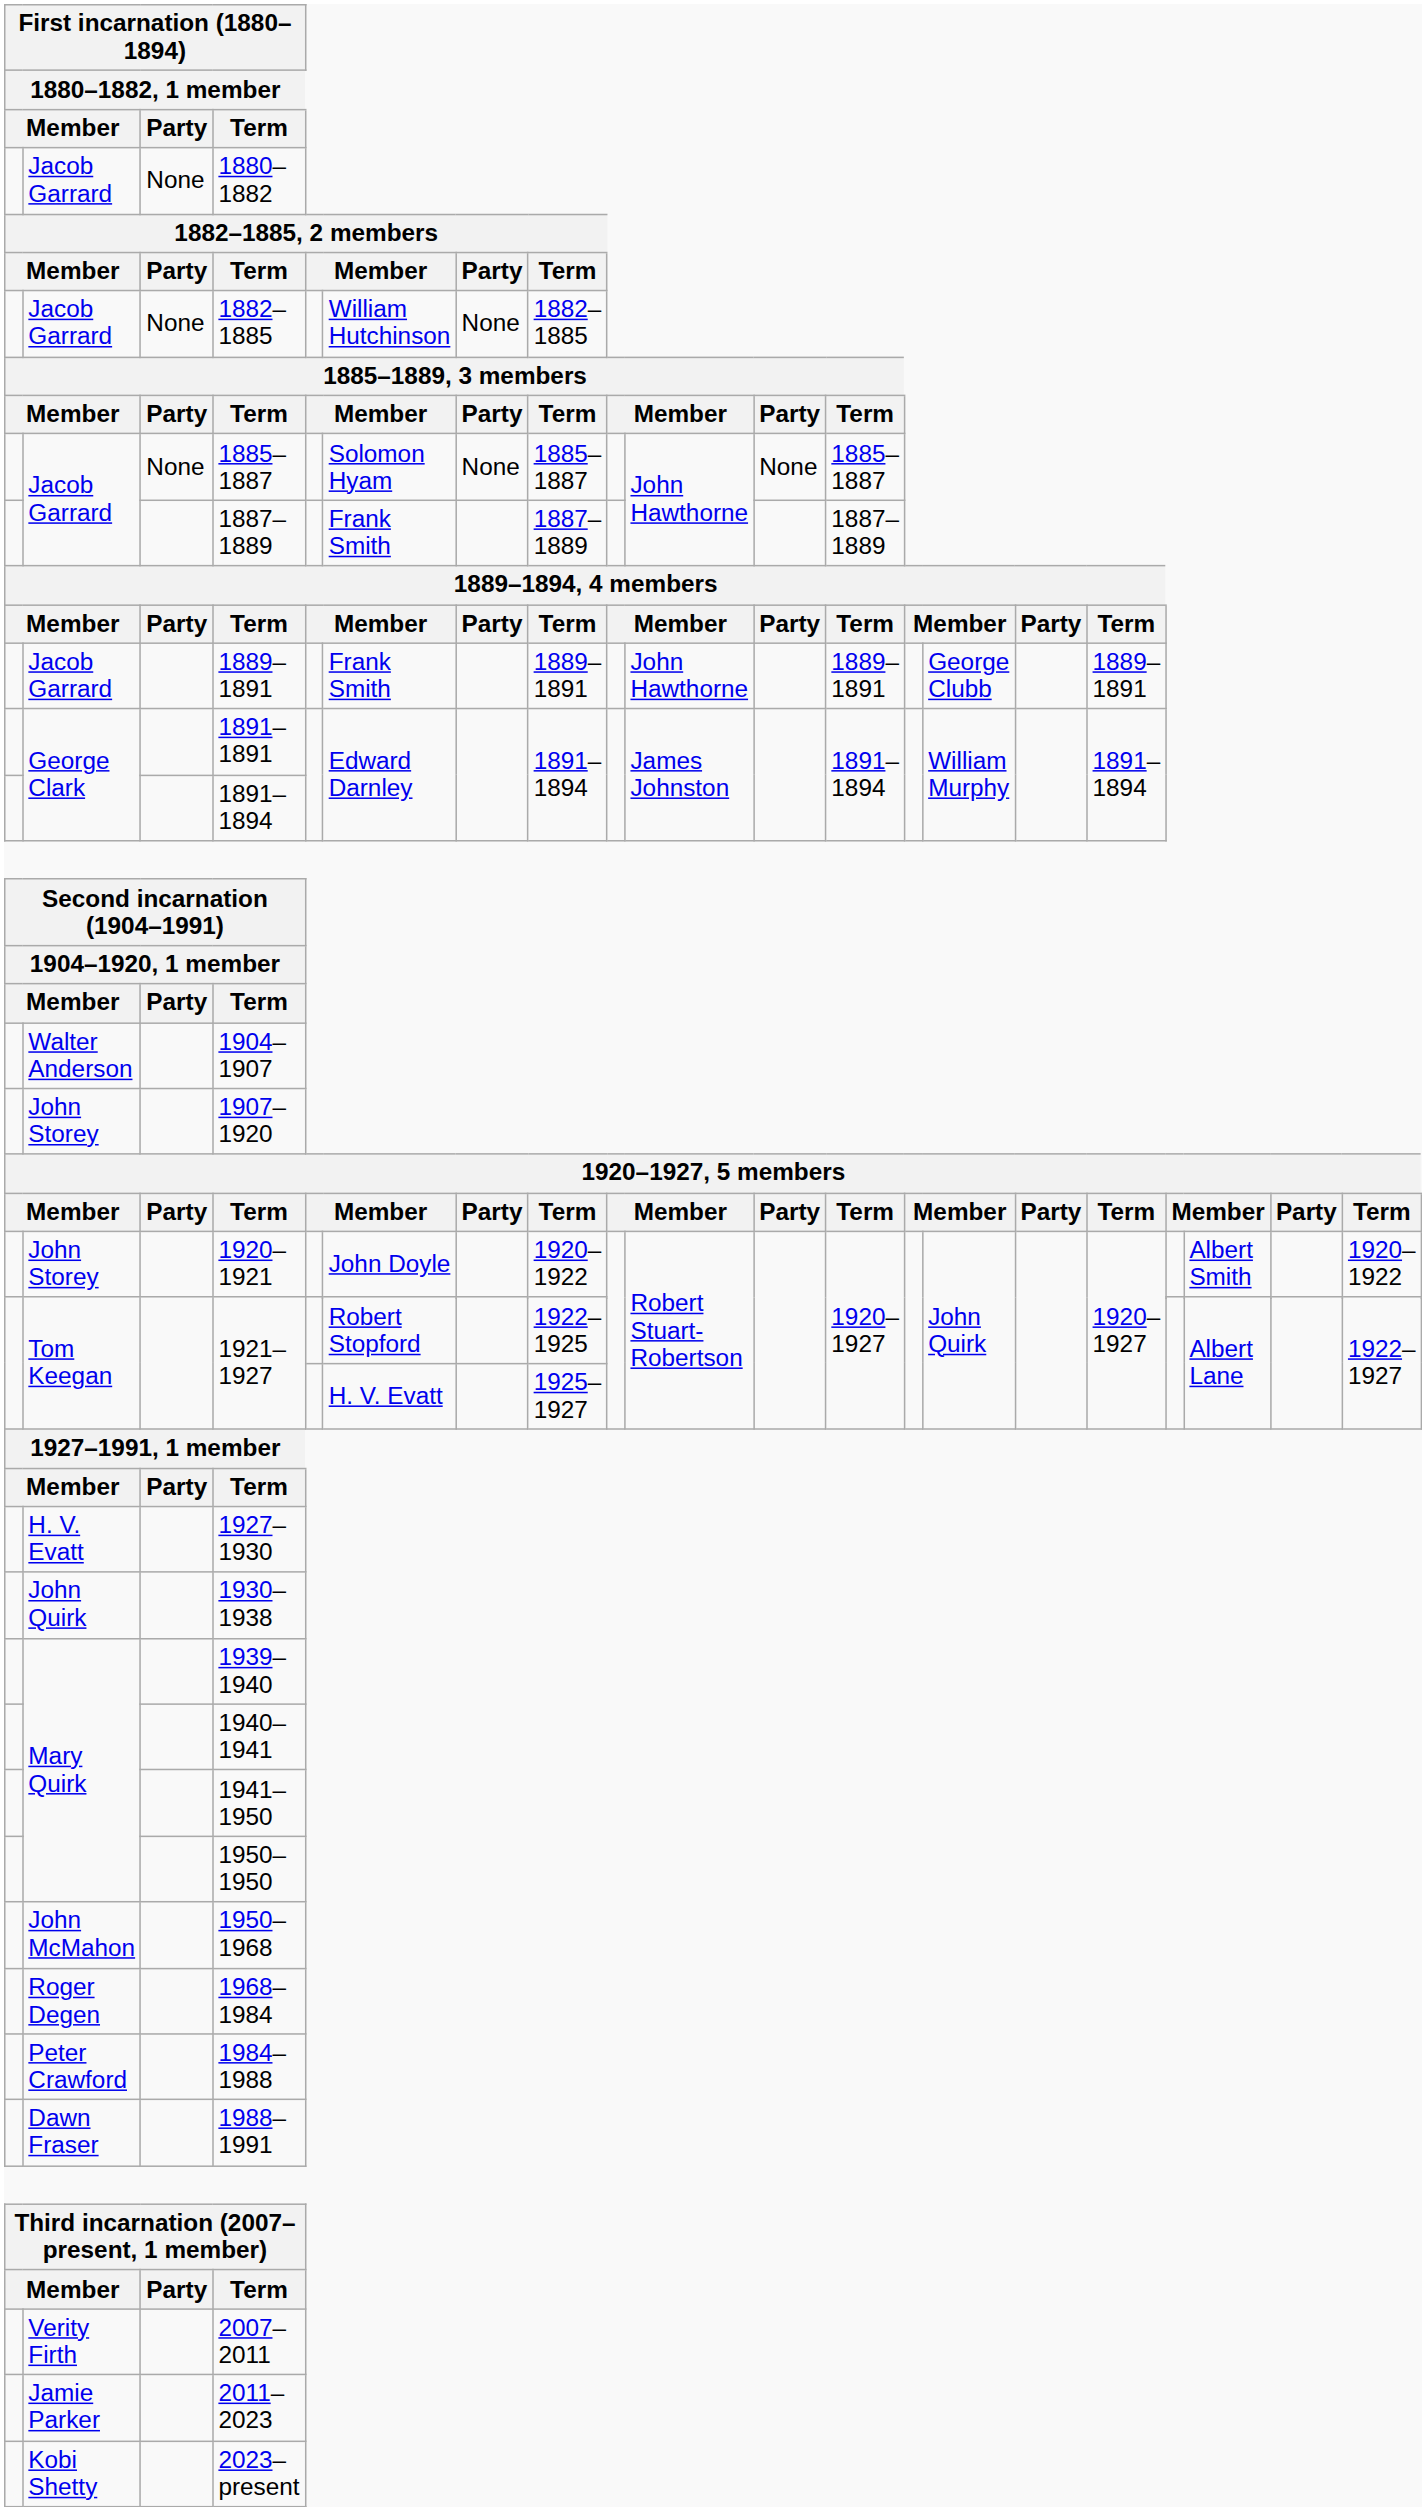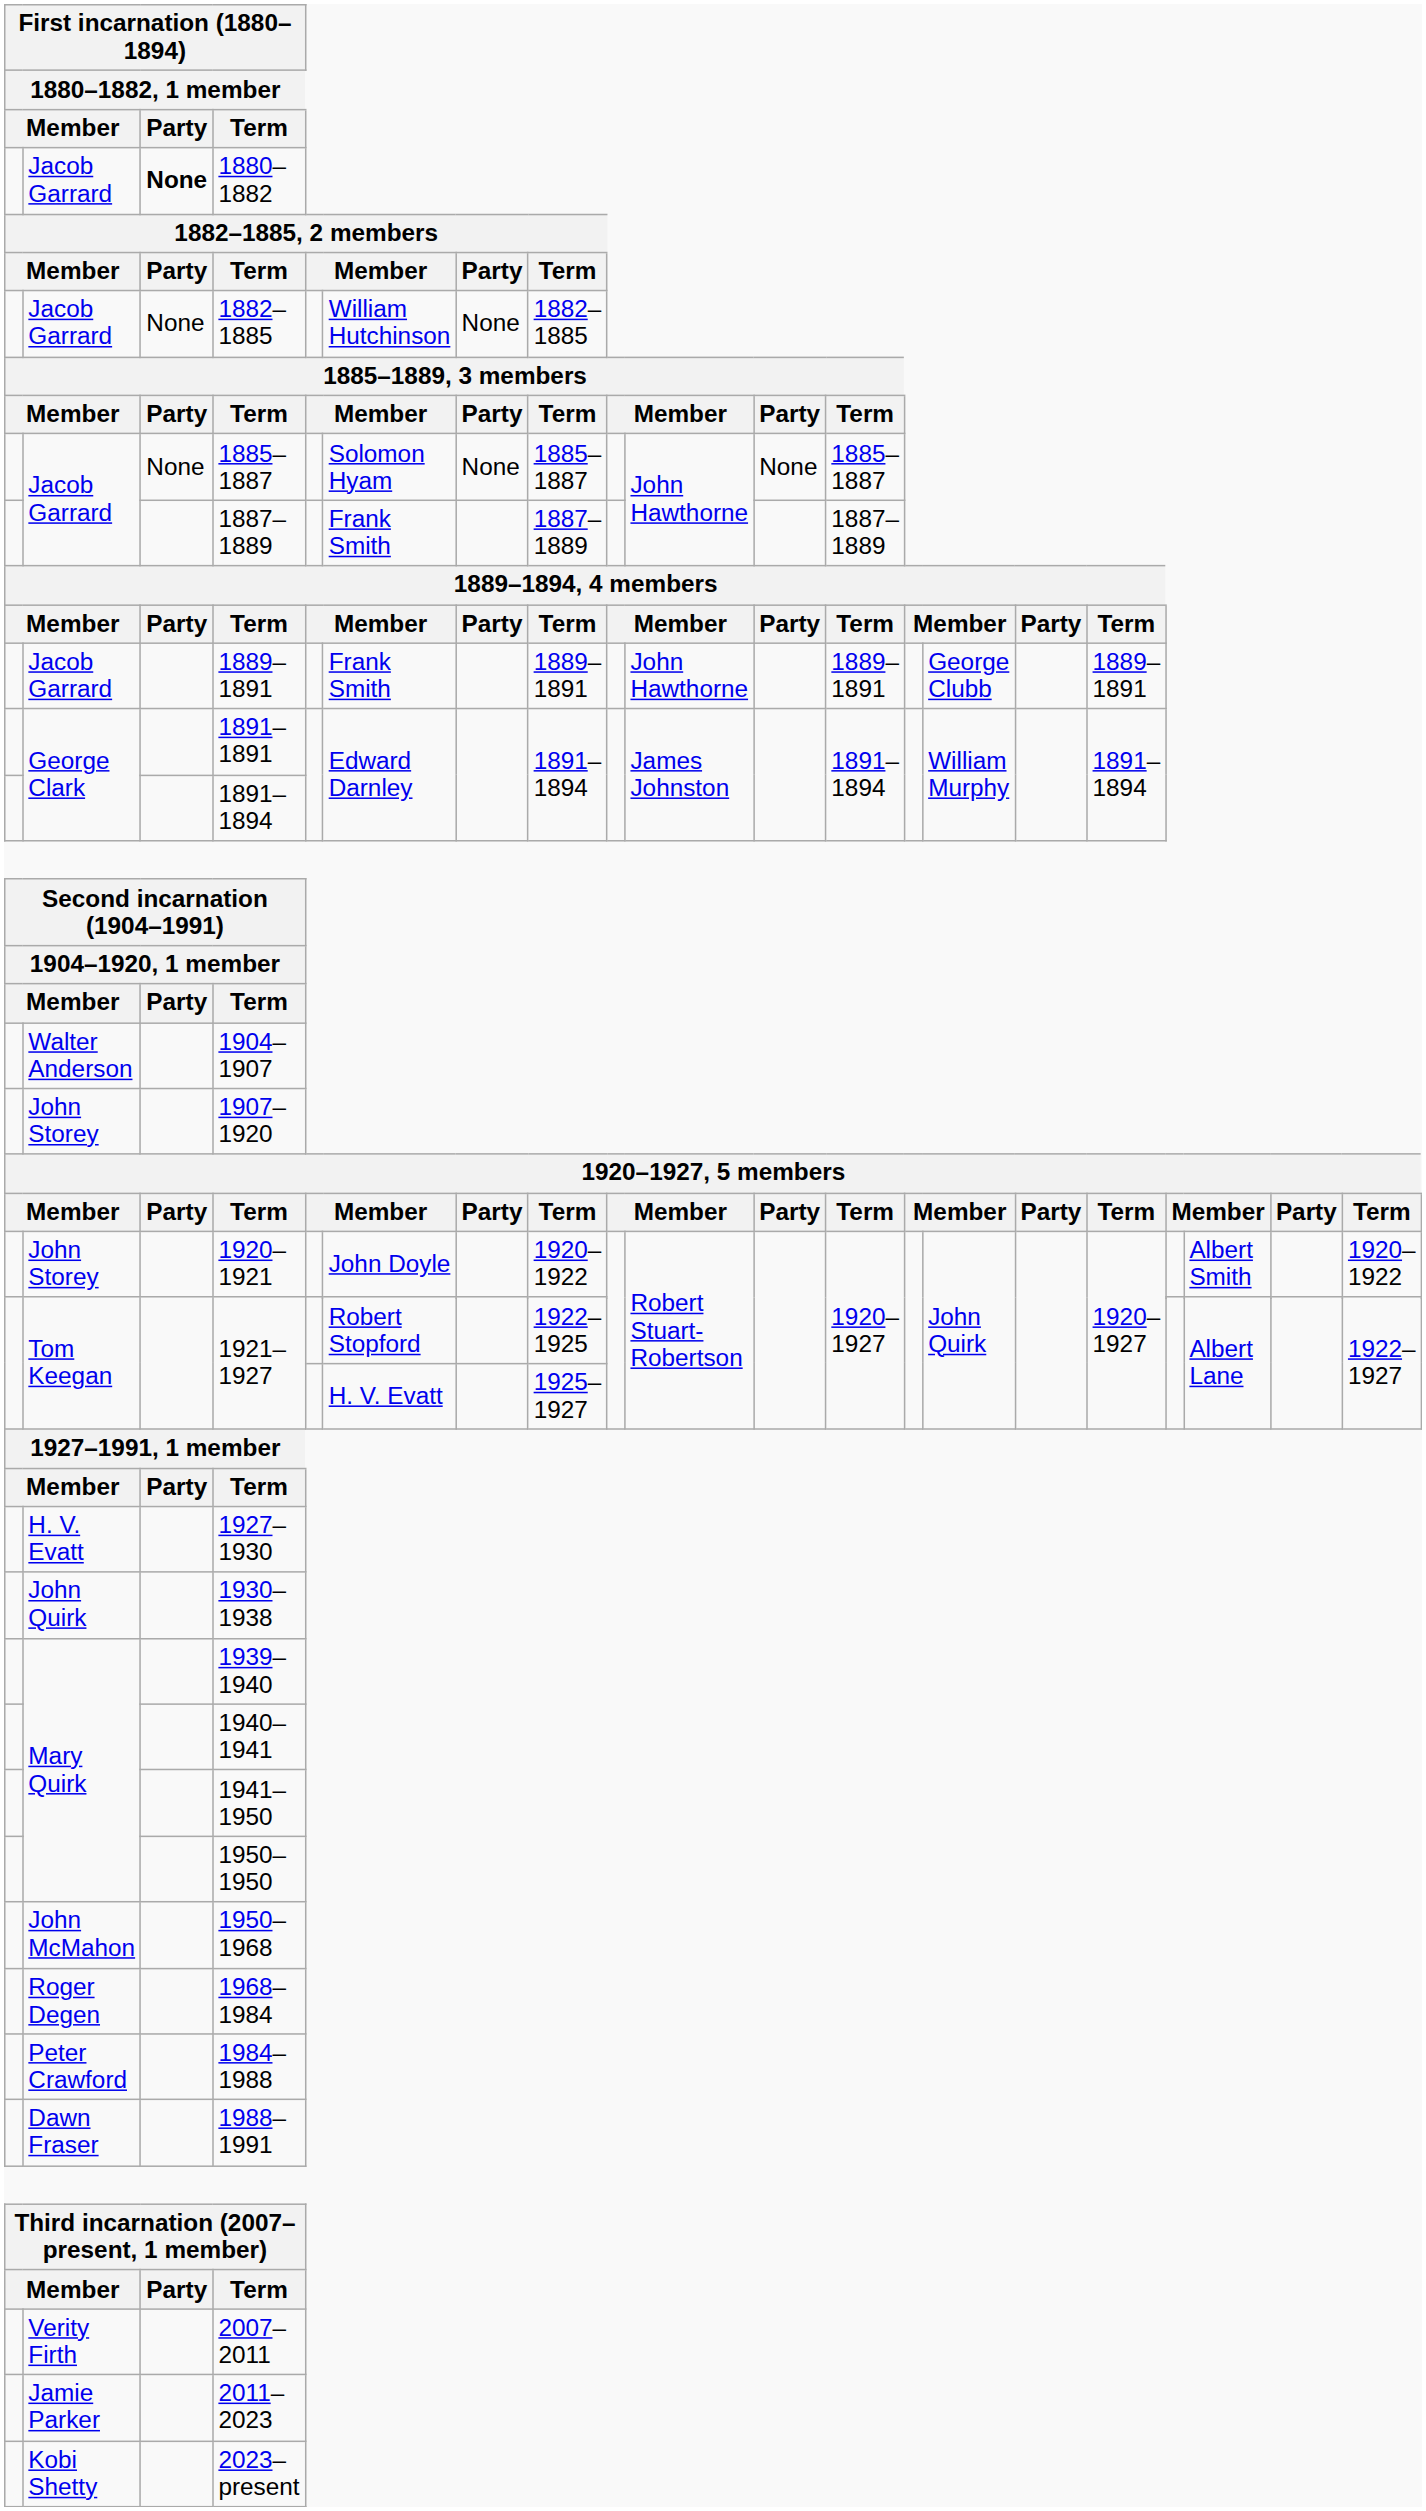(175, 180) normal -> (177, 180) bold
